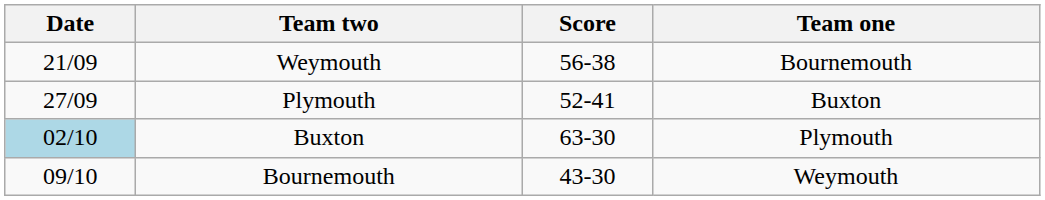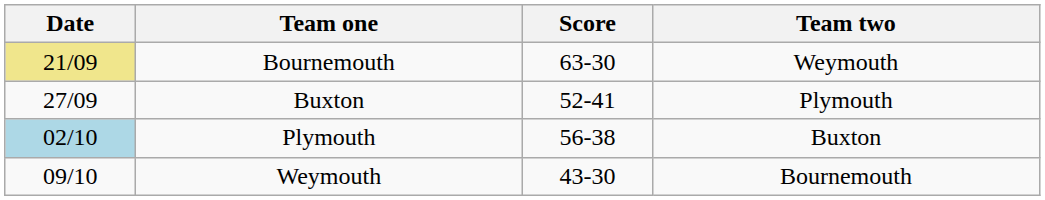columns swapped: (846, 23) <-> (329, 23)
(70, 61) no background -> (70, 61) khaki background
(587, 61) 56-38 -> (587, 61) 63-30
(587, 137) 63-30 -> (587, 137) 56-38
